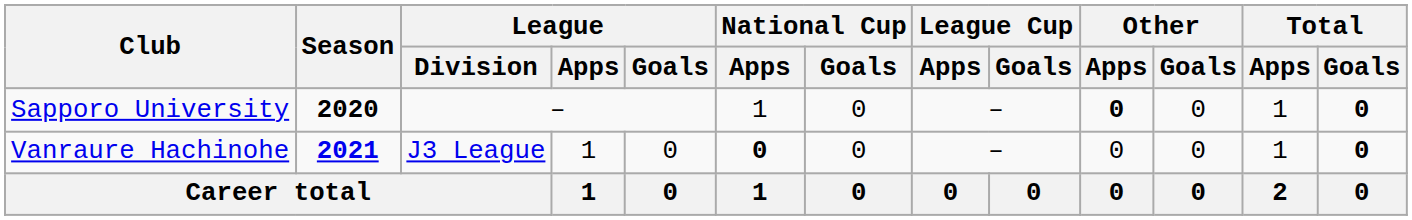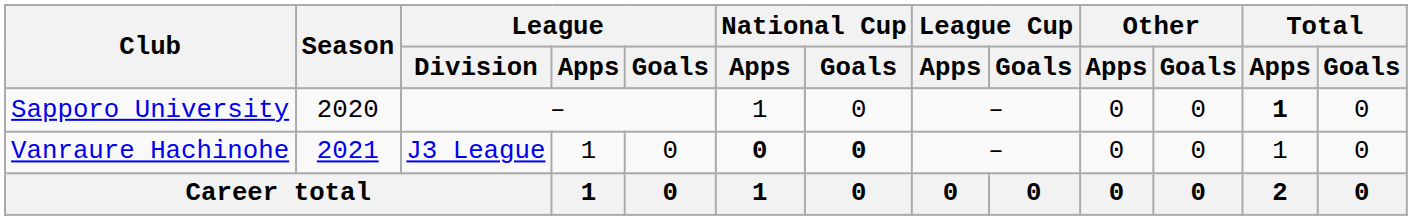(348, 110) bold -> (348, 110) normal
(1116, 110) bold -> (1116, 110) normal
(1280, 110) normal -> (1280, 110) bold
(1362, 110) bold -> (1362, 110) normal
(348, 152) bold -> (348, 152) normal
(859, 152) normal -> (859, 152) bold
(1362, 152) bold -> (1362, 152) normal
